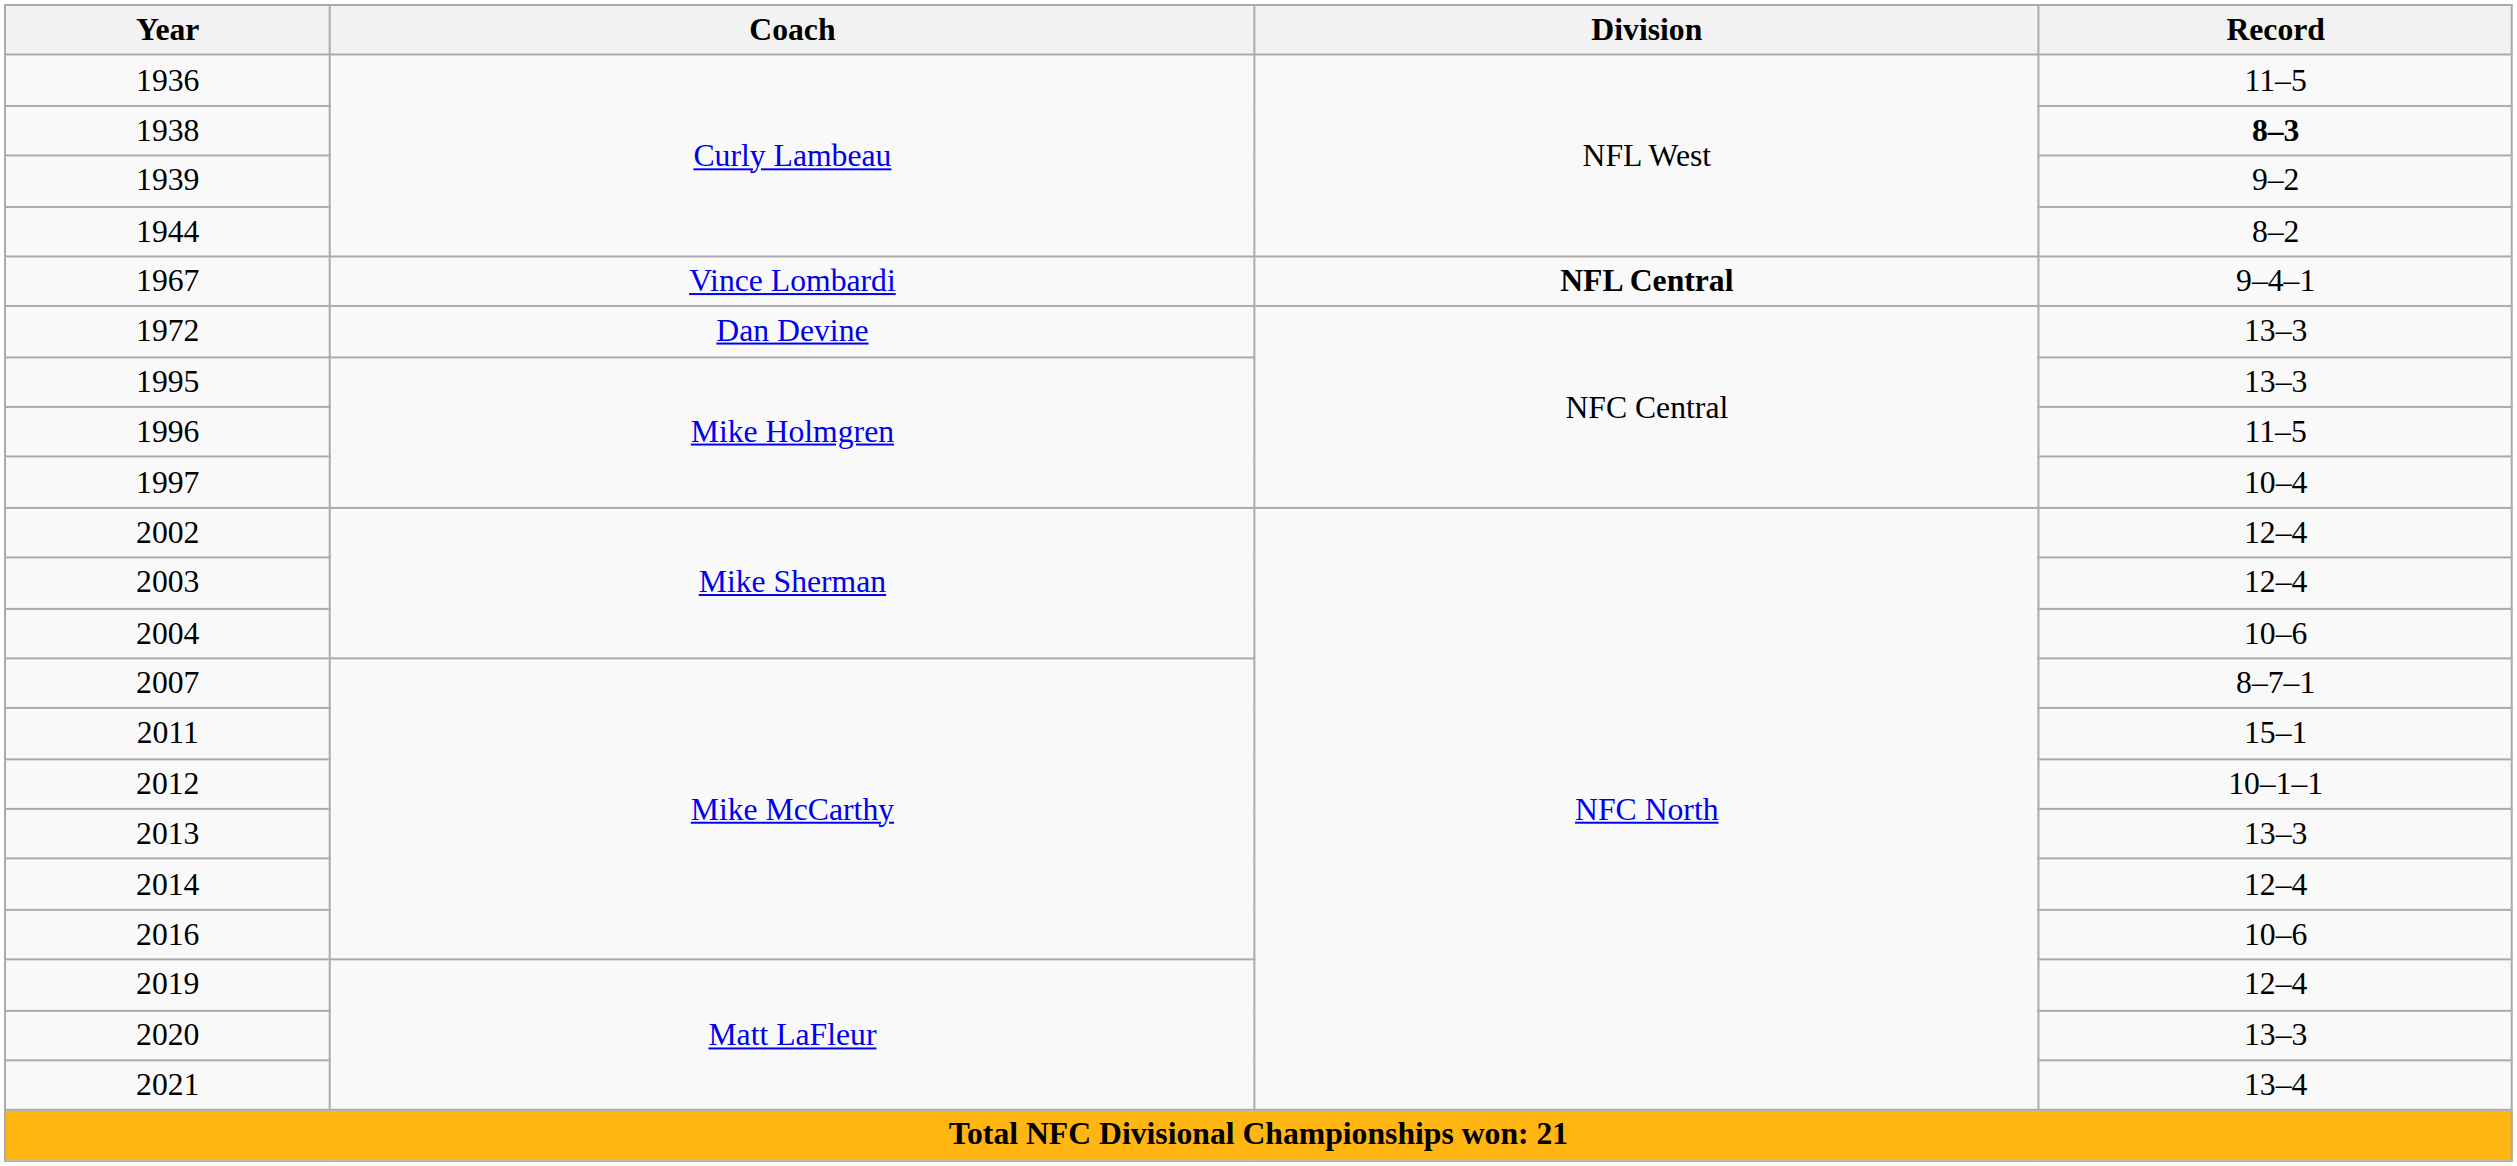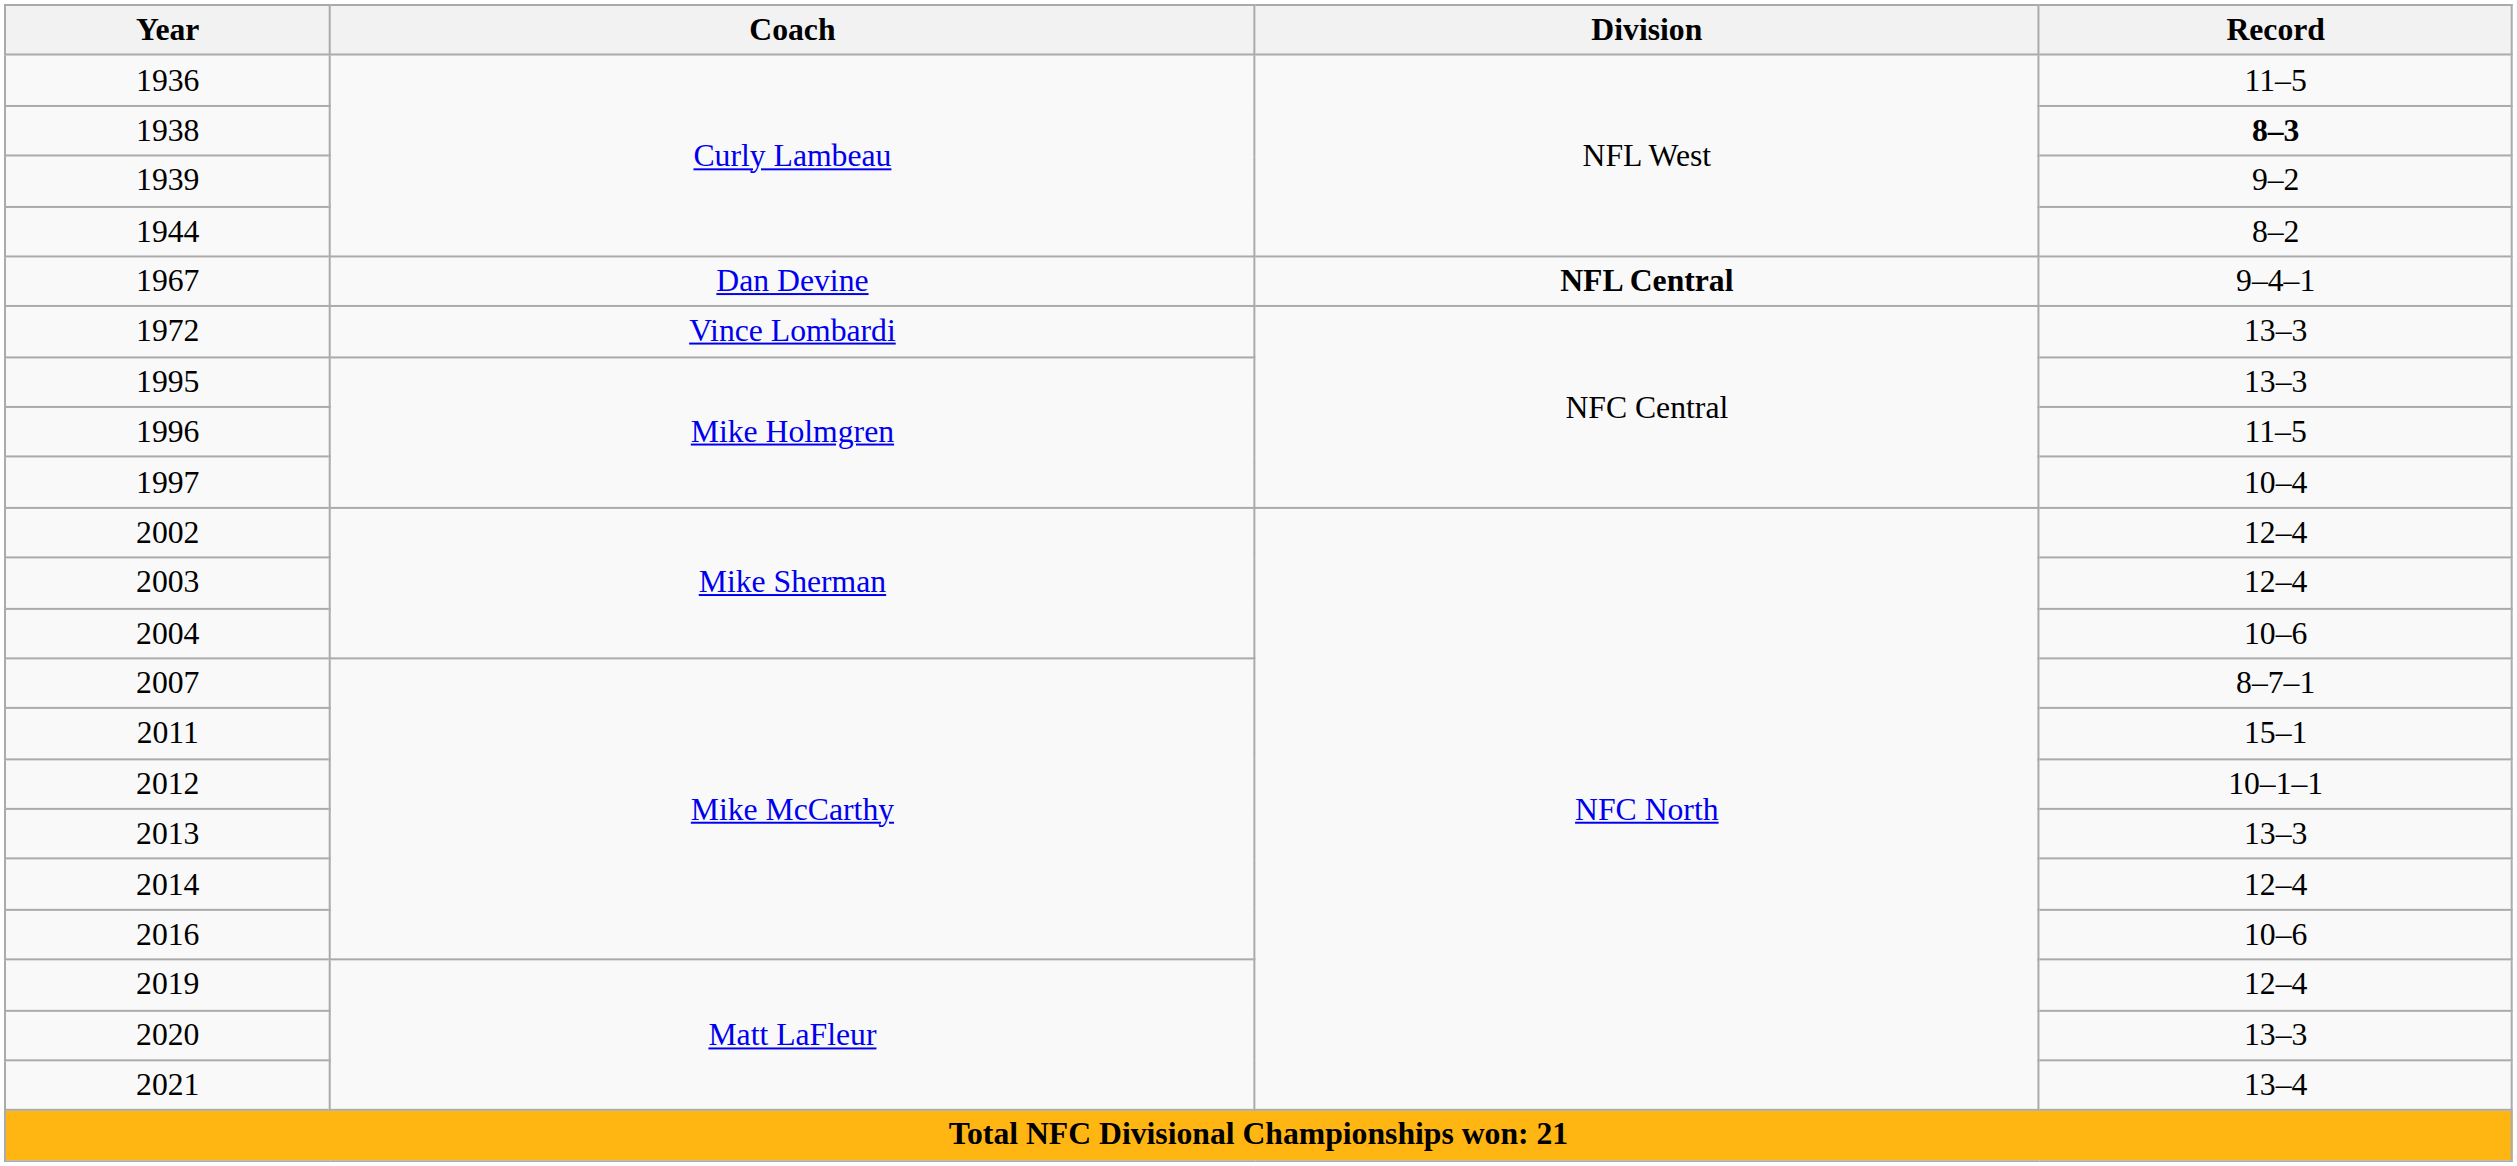(792, 280) Vince Lombardi -> (792, 280) Dan Devine
(792, 331) Dan Devine -> (792, 331) Vince Lombardi
